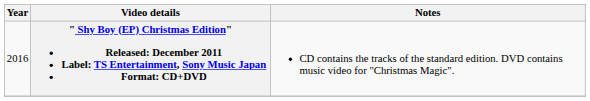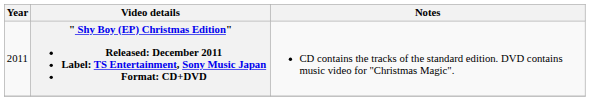(18, 58) 2016 -> (17, 58) 2011
